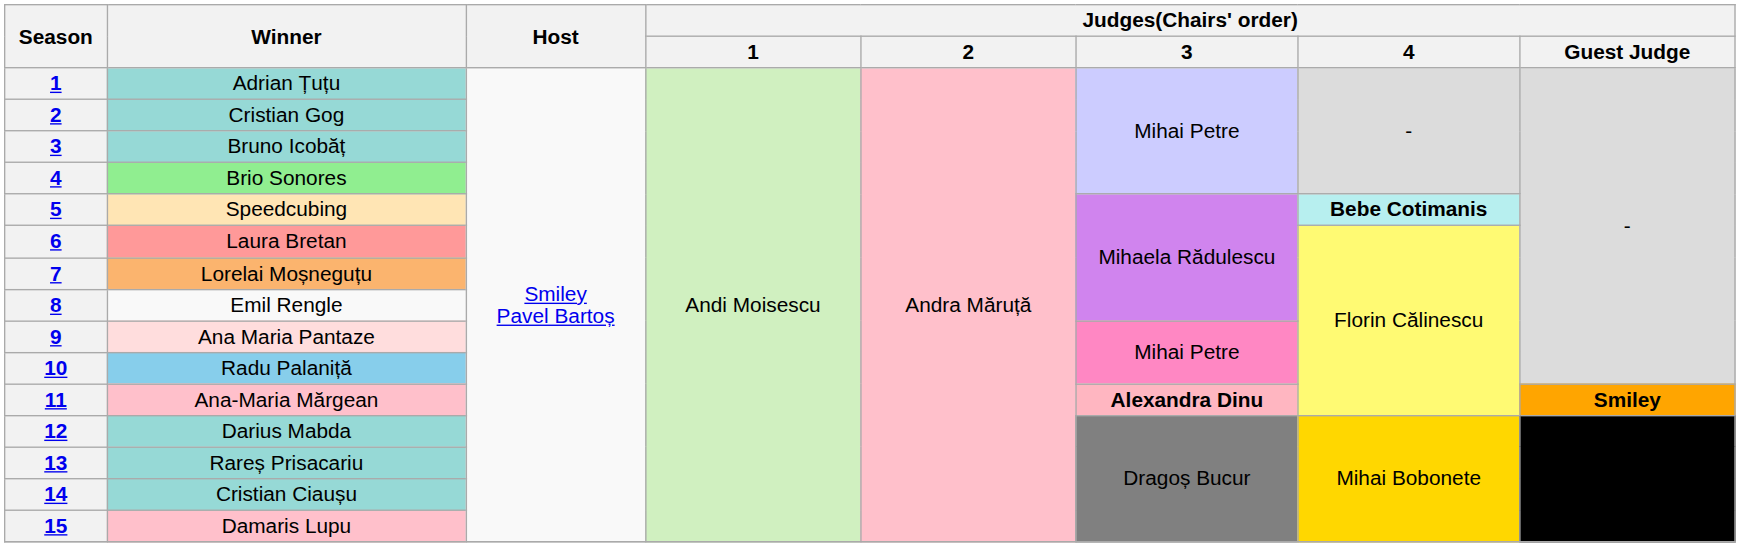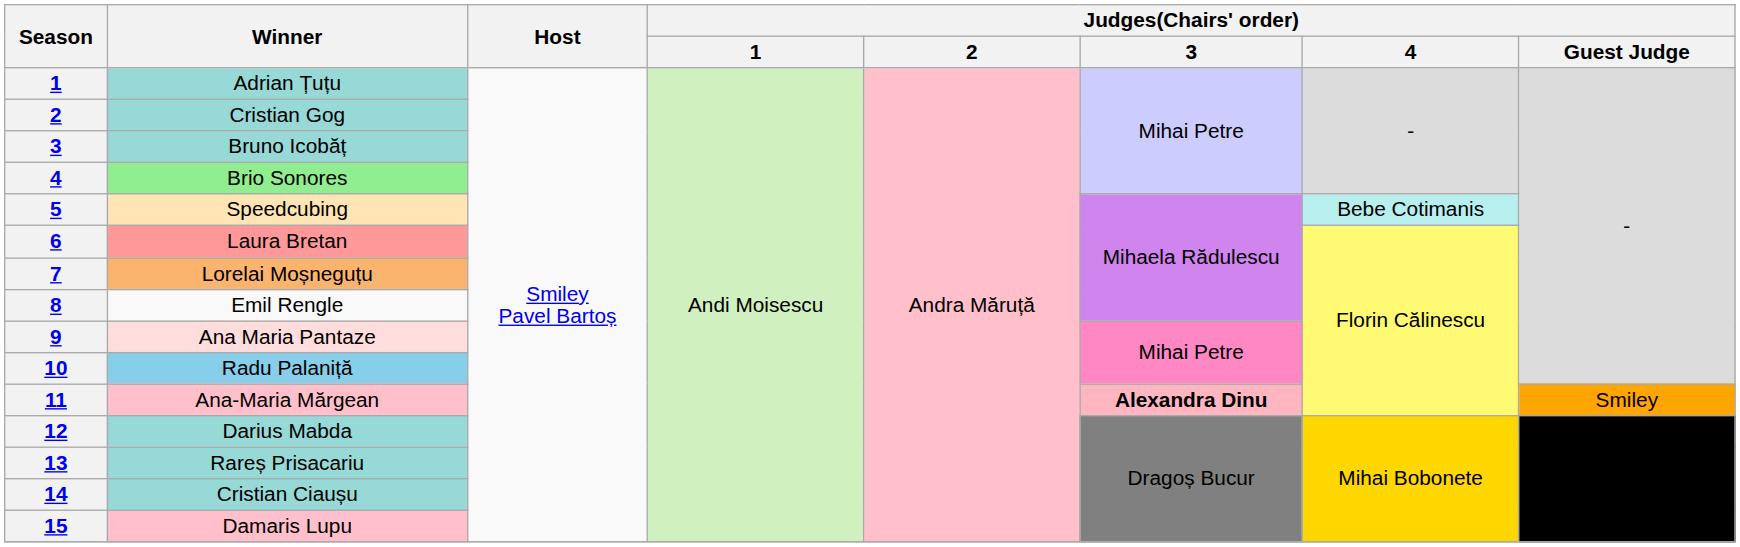(1409, 210) bold -> (1411, 210) normal
(1627, 399) bold -> (1627, 399) normal
